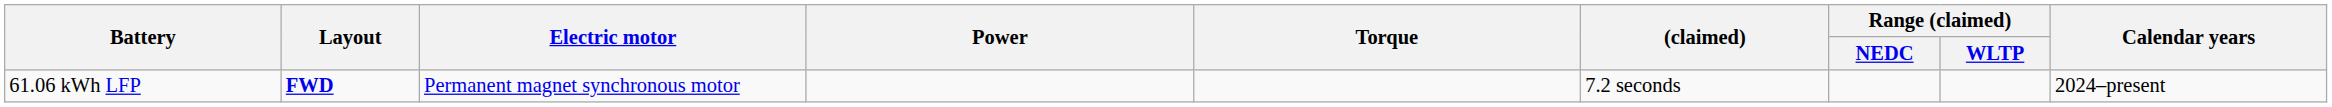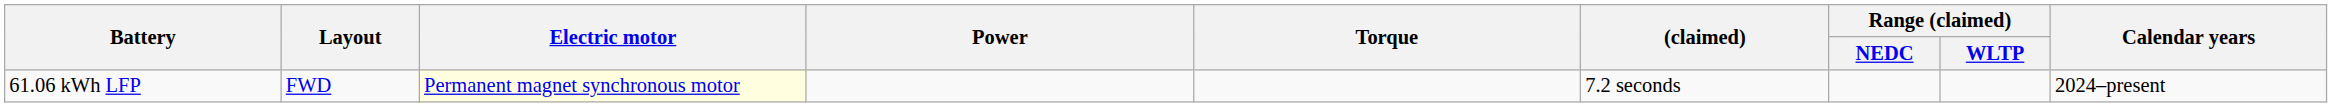(310, 85) bold -> (309, 85) normal
(582, 85) no background -> (582, 85) lightyellow background
